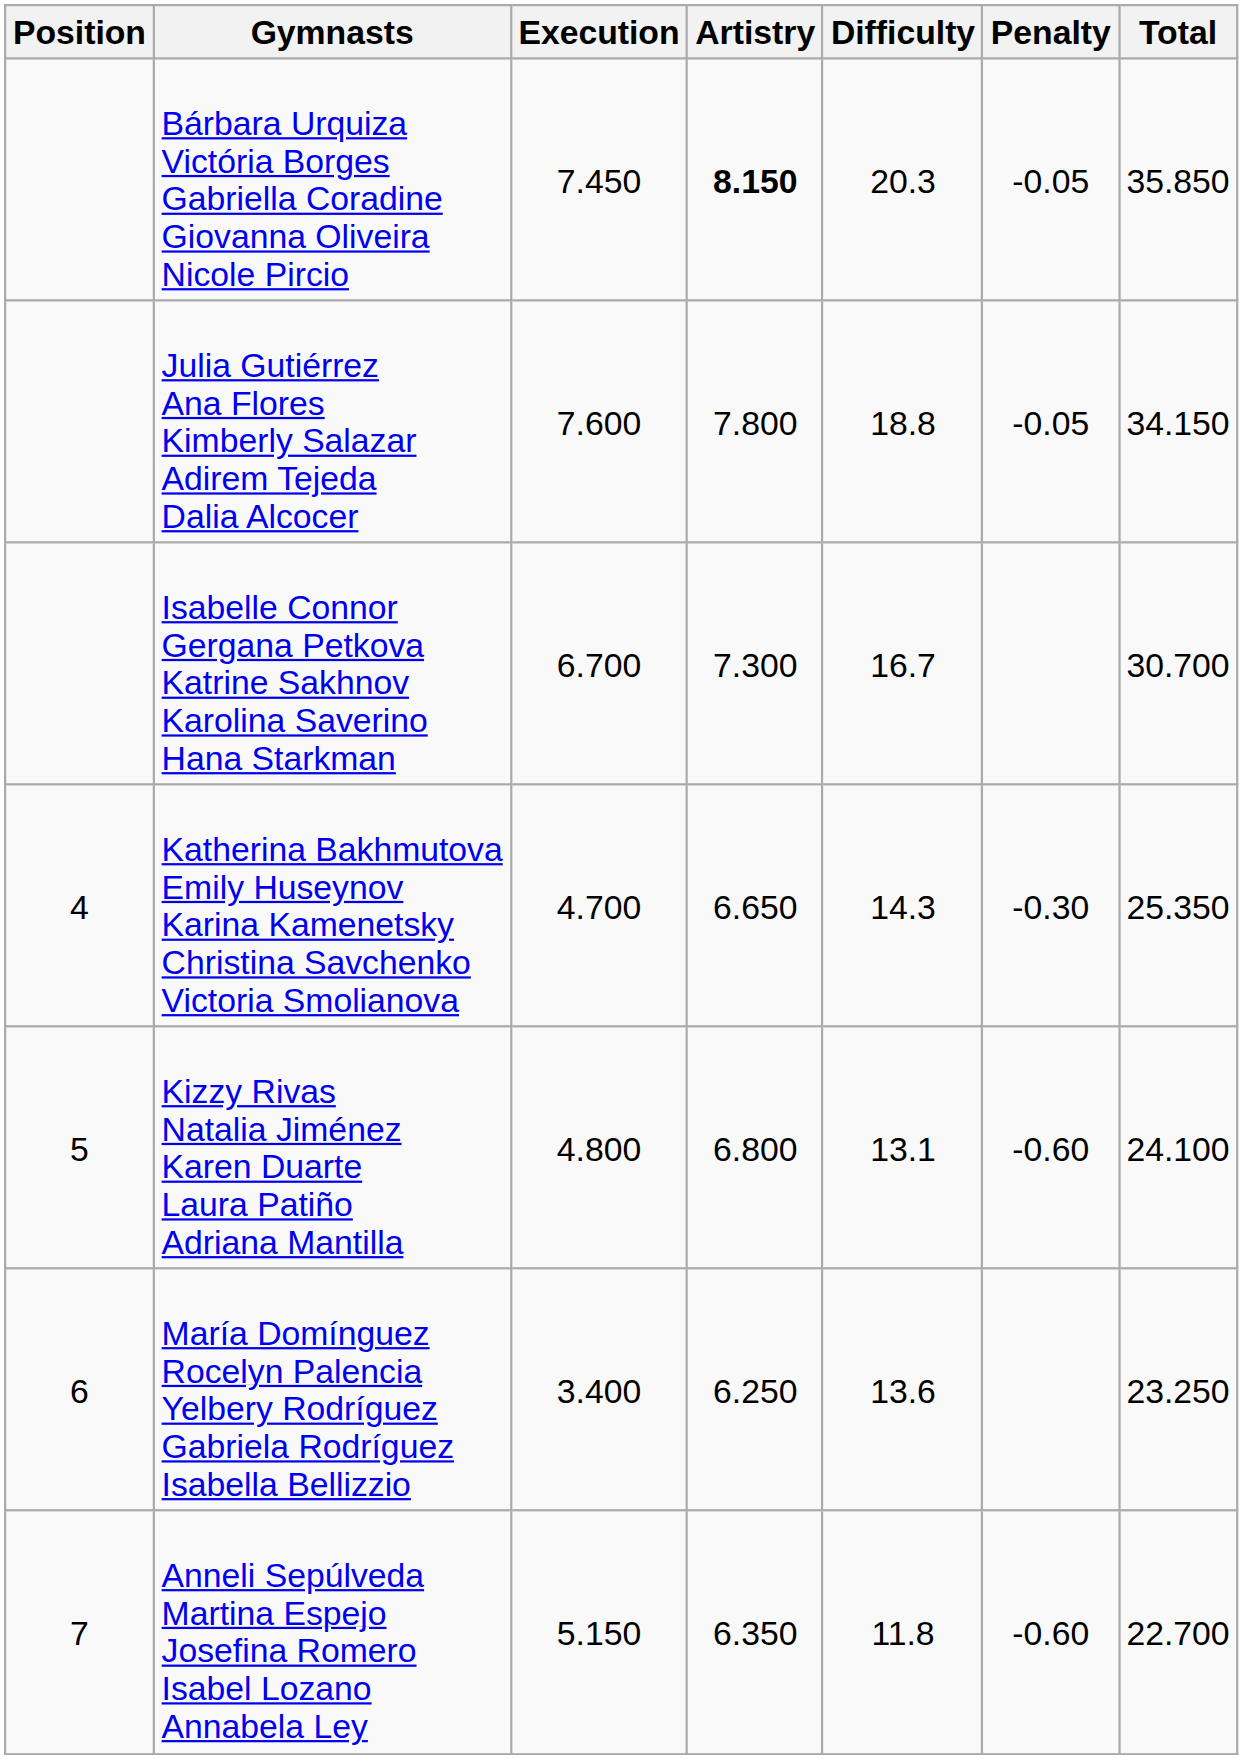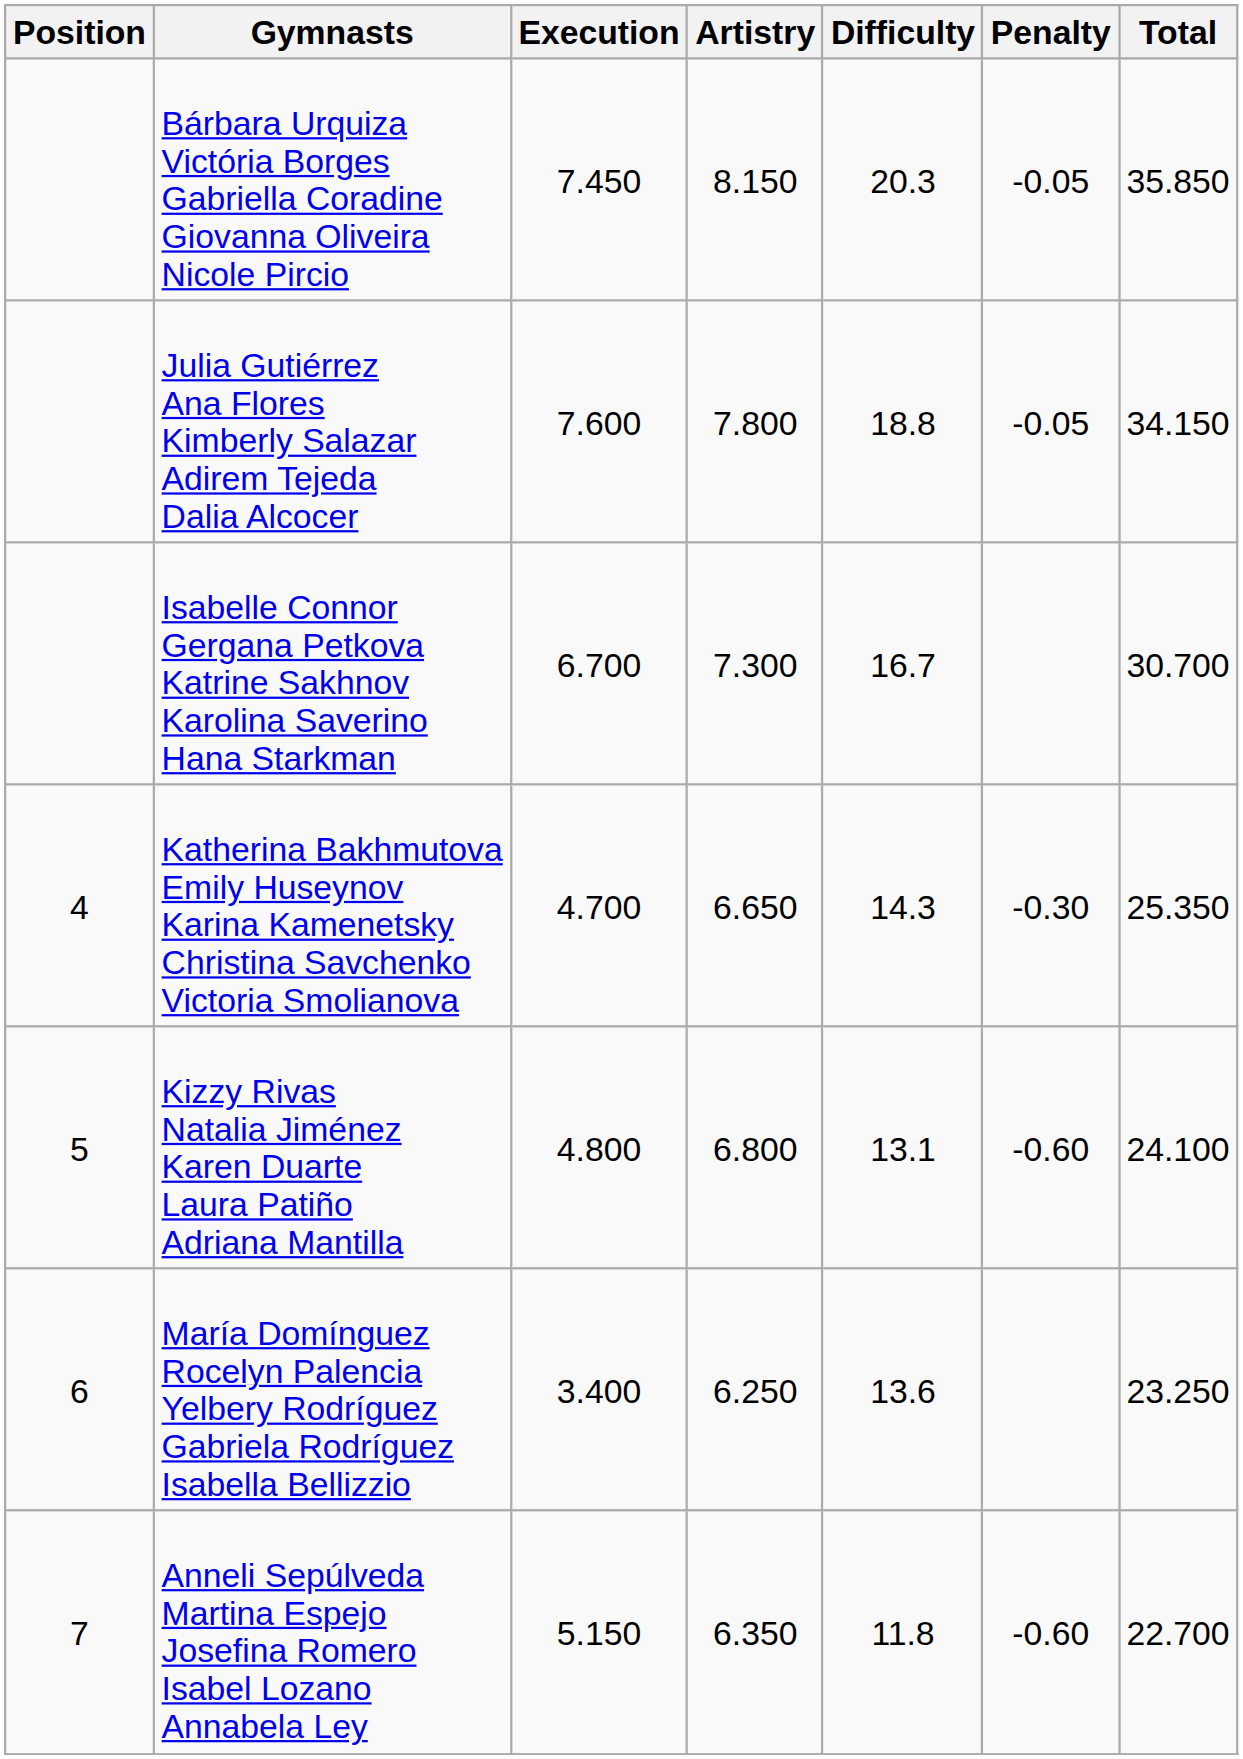(755, 180) bold -> (755, 180) normal
